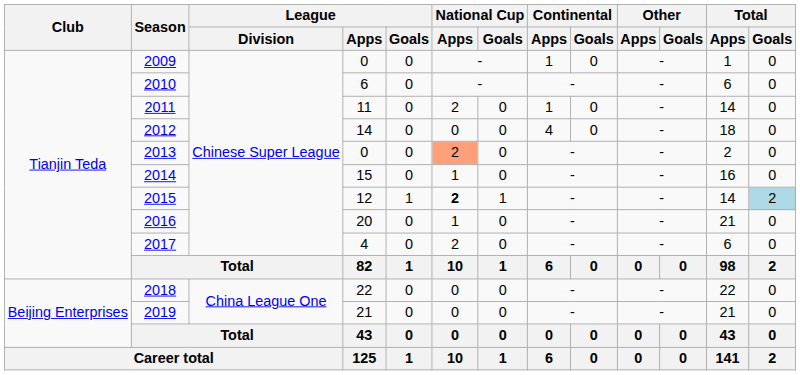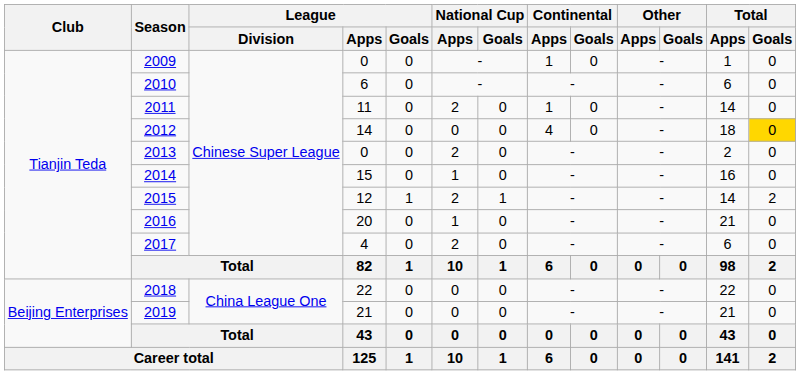(772, 130) no background -> (772, 130) gold background
(455, 152) lightsalmon background -> (455, 152) no background
(455, 198) bold -> (455, 198) normal
(772, 198) lightblue background -> (772, 198) no background
